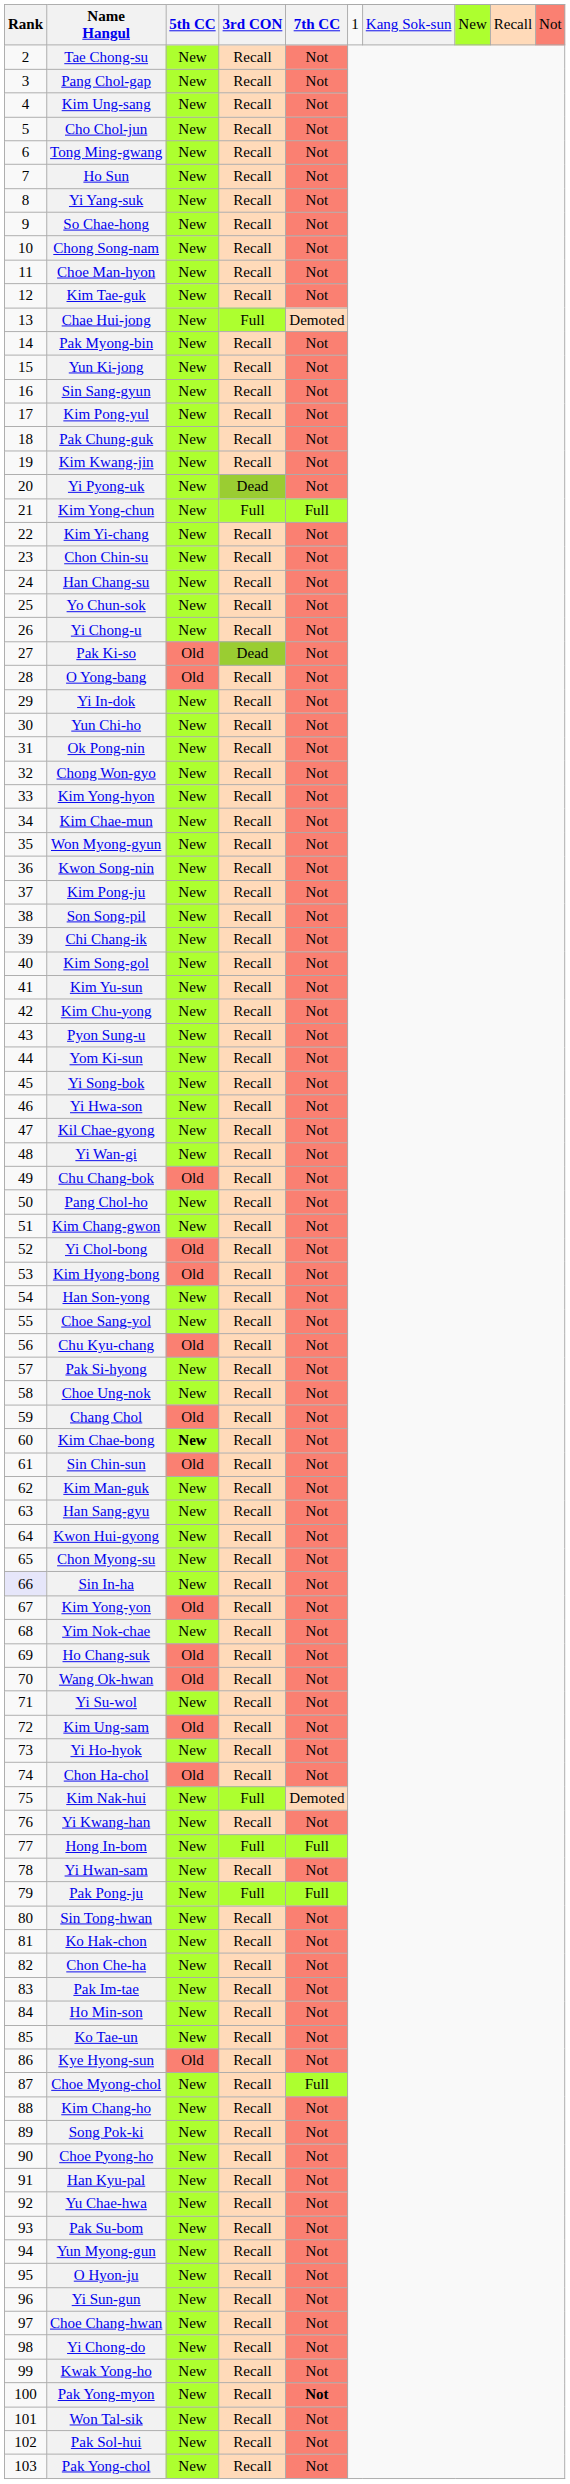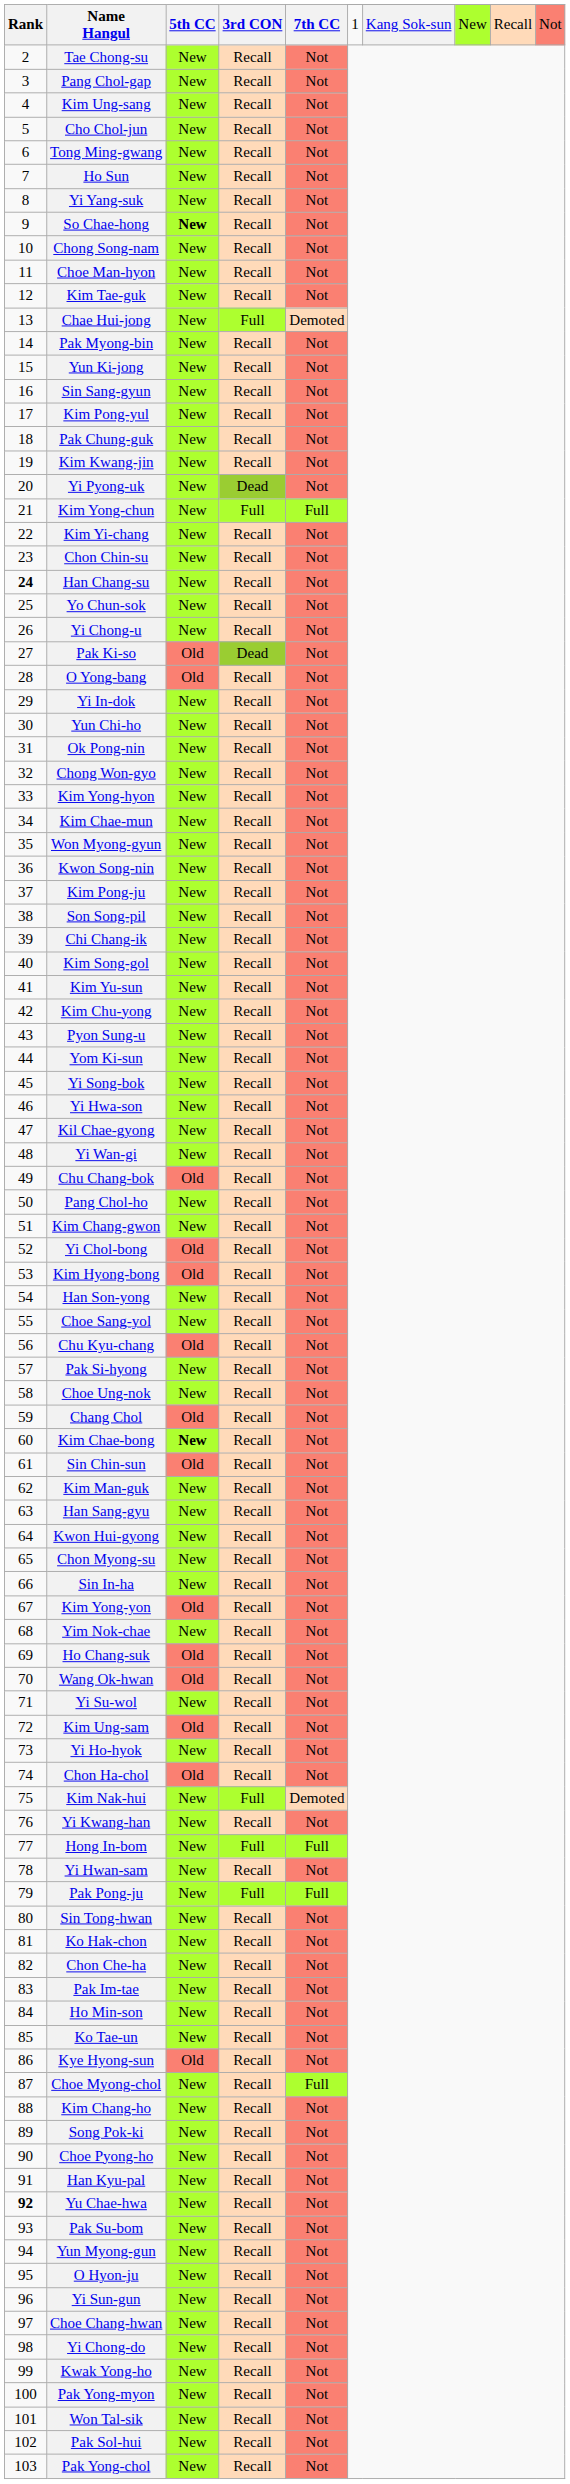(192, 224) normal -> (192, 224) bold
(25, 581) normal -> (25, 581) bold
(25, 1583) lavender background -> (25, 1583) no background
(25, 2203) normal -> (25, 2203) bold
(317, 2394) bold -> (317, 2394) normal
